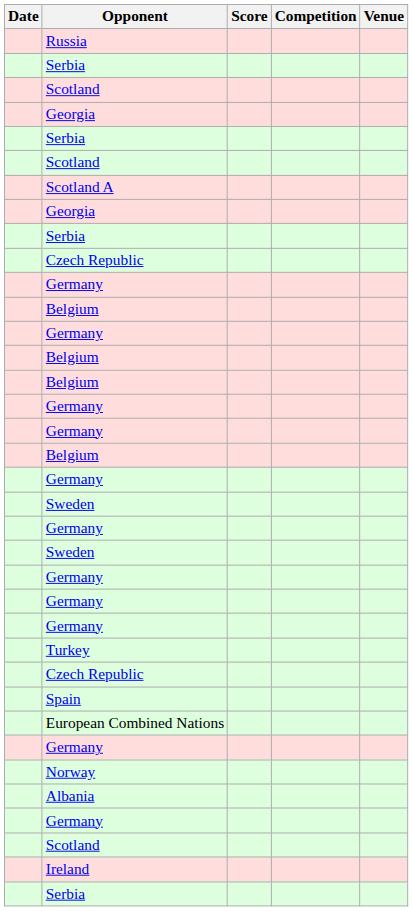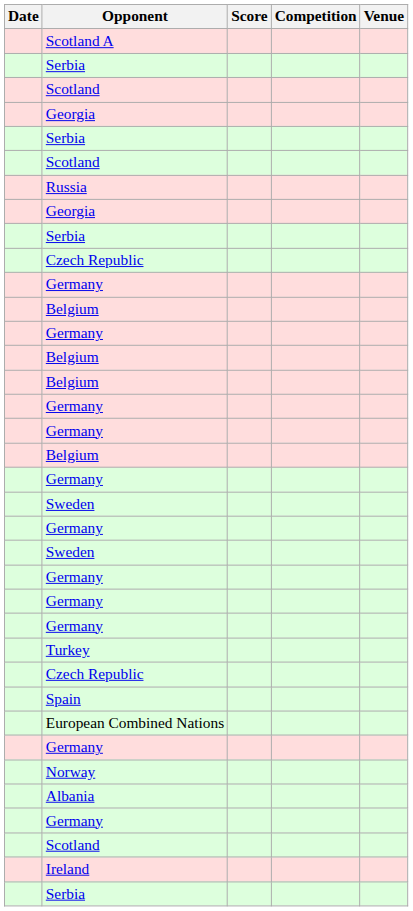rows swapped: (23, 187) <-> (23, 41)
